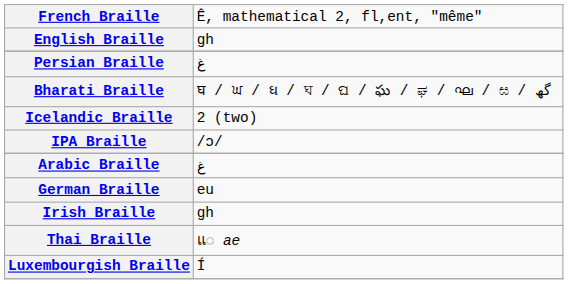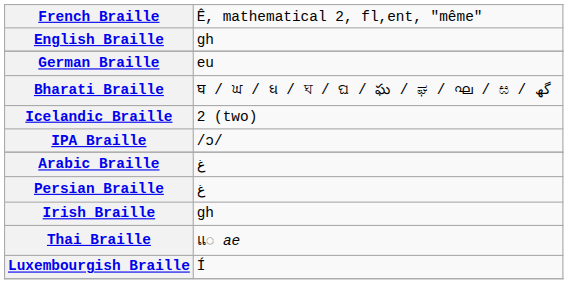rows swapped: (99, 190) <-> (99, 64)
